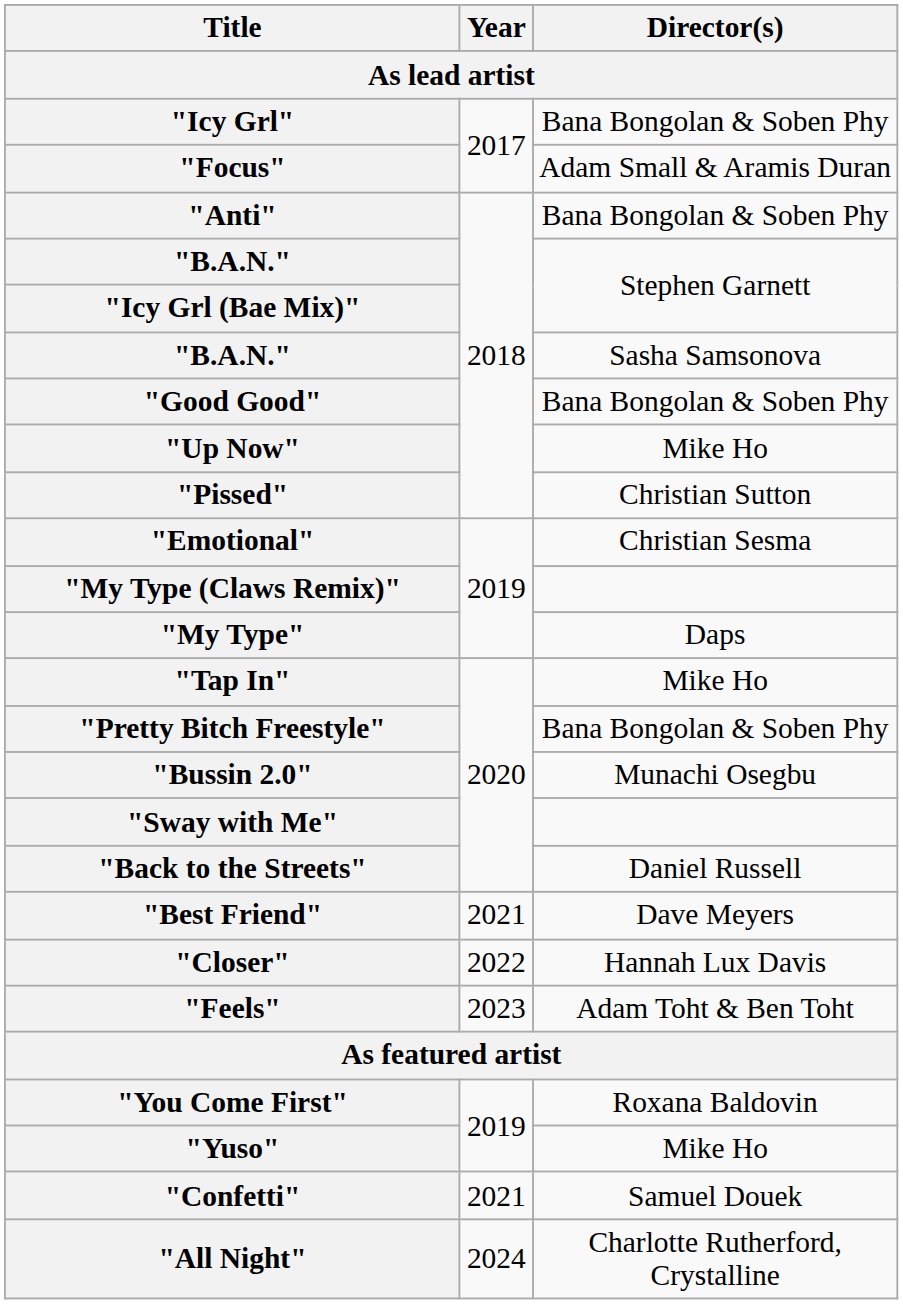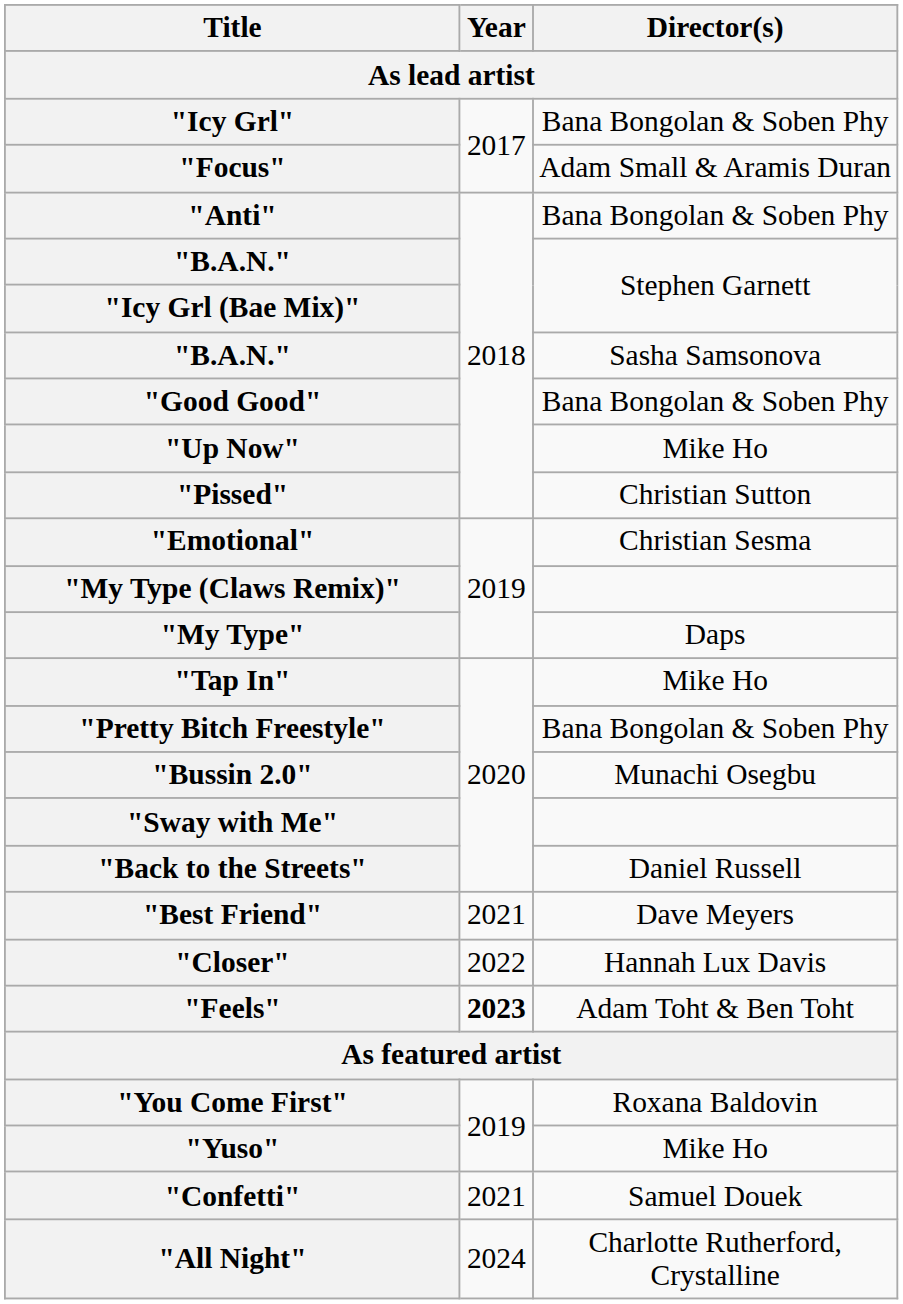(496, 1008) normal -> (496, 1008) bold
